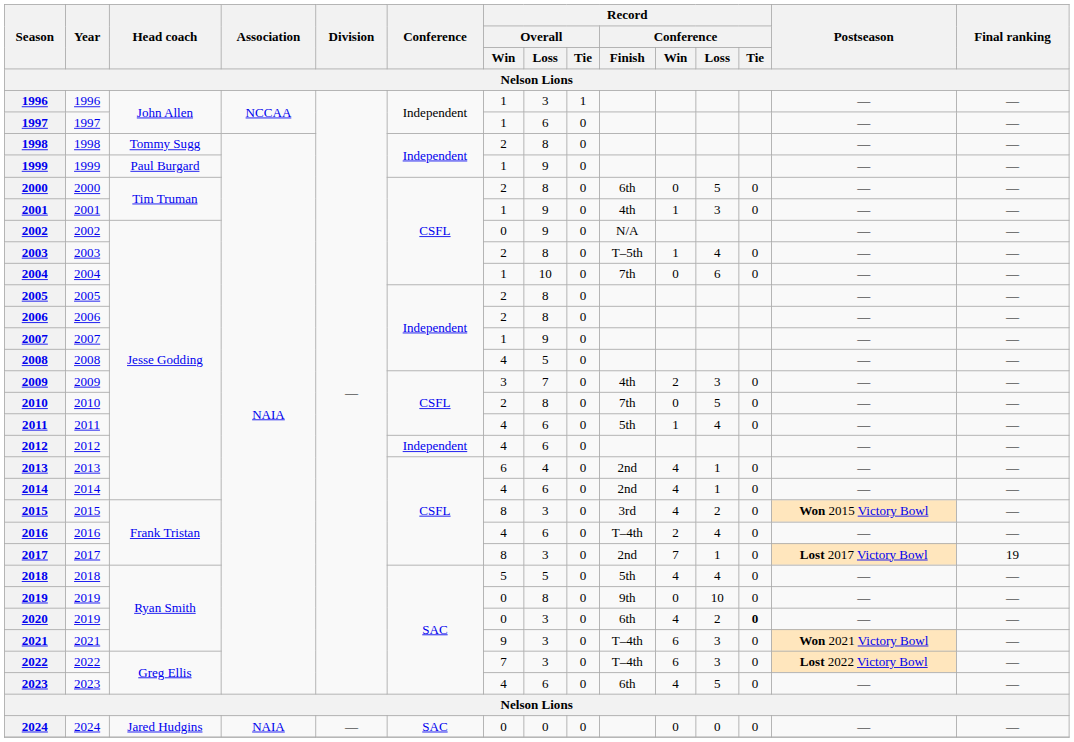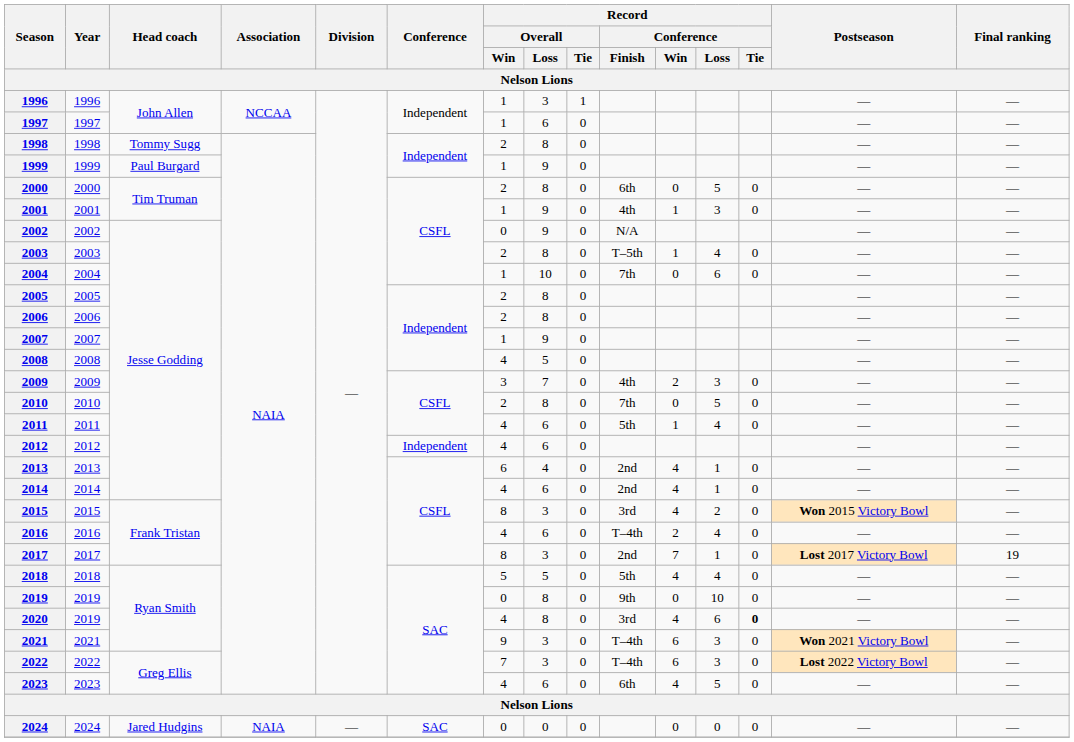(503, 618) 0 -> (503, 618) 4
(545, 618) 3 -> (545, 618) 8
(627, 618) 6th -> (627, 618) 3rd
(717, 618) 2 -> (717, 618) 6
